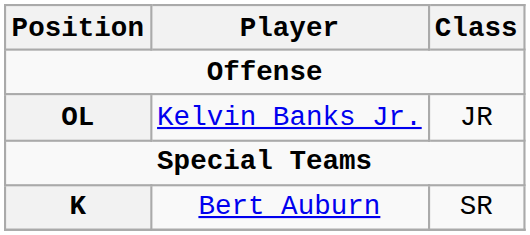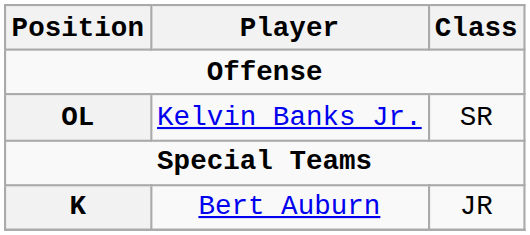(476, 117) JR -> (476, 117) SR
(476, 207) SR -> (476, 207) JR
